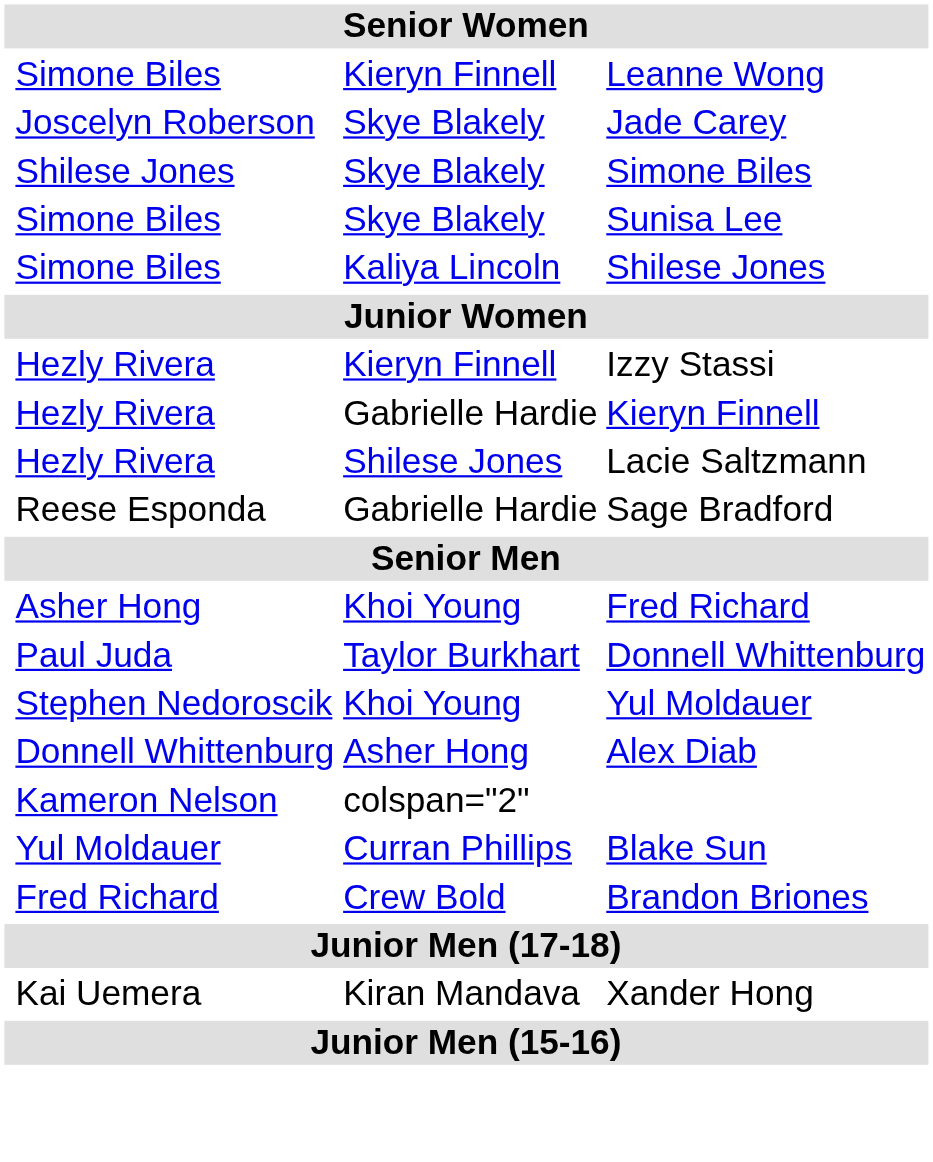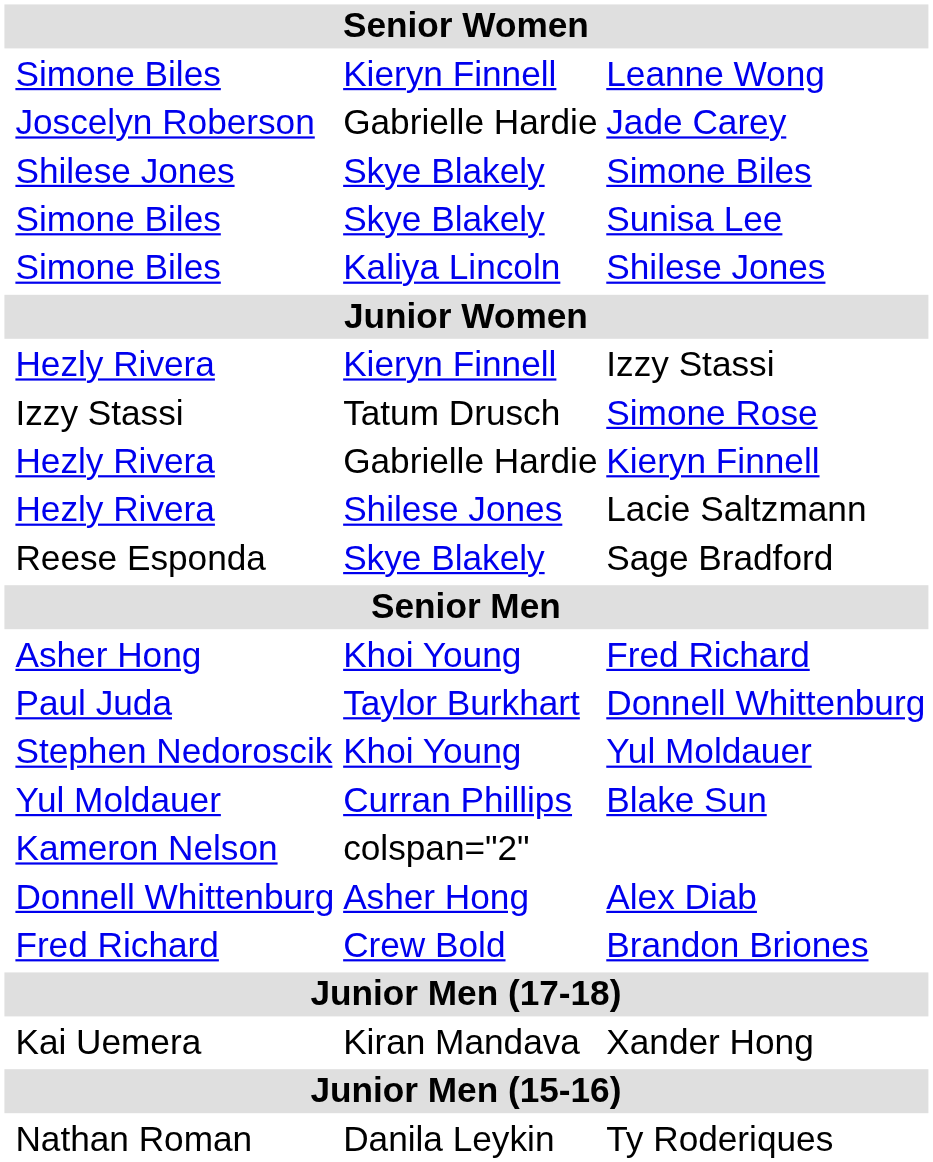(444, 122) Skye Blakely -> (470, 122) Gabrielle Hardie
+ row: (712, 413)
(470, 509) Gabrielle Hardie -> (444, 558) Skye Blakely
rows swapped: (682, 751) <-> (687, 848)
+ row: (720, 1139)
